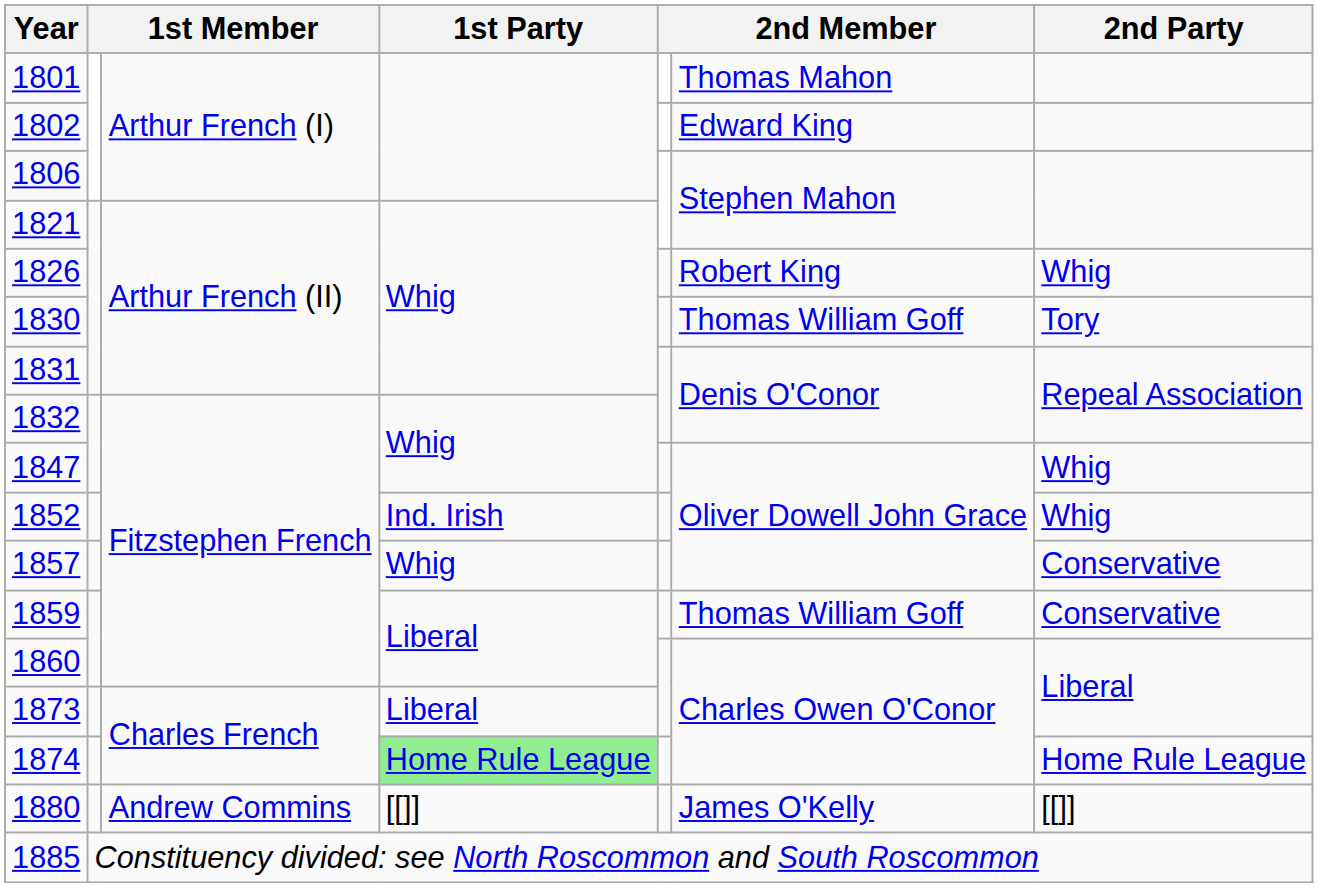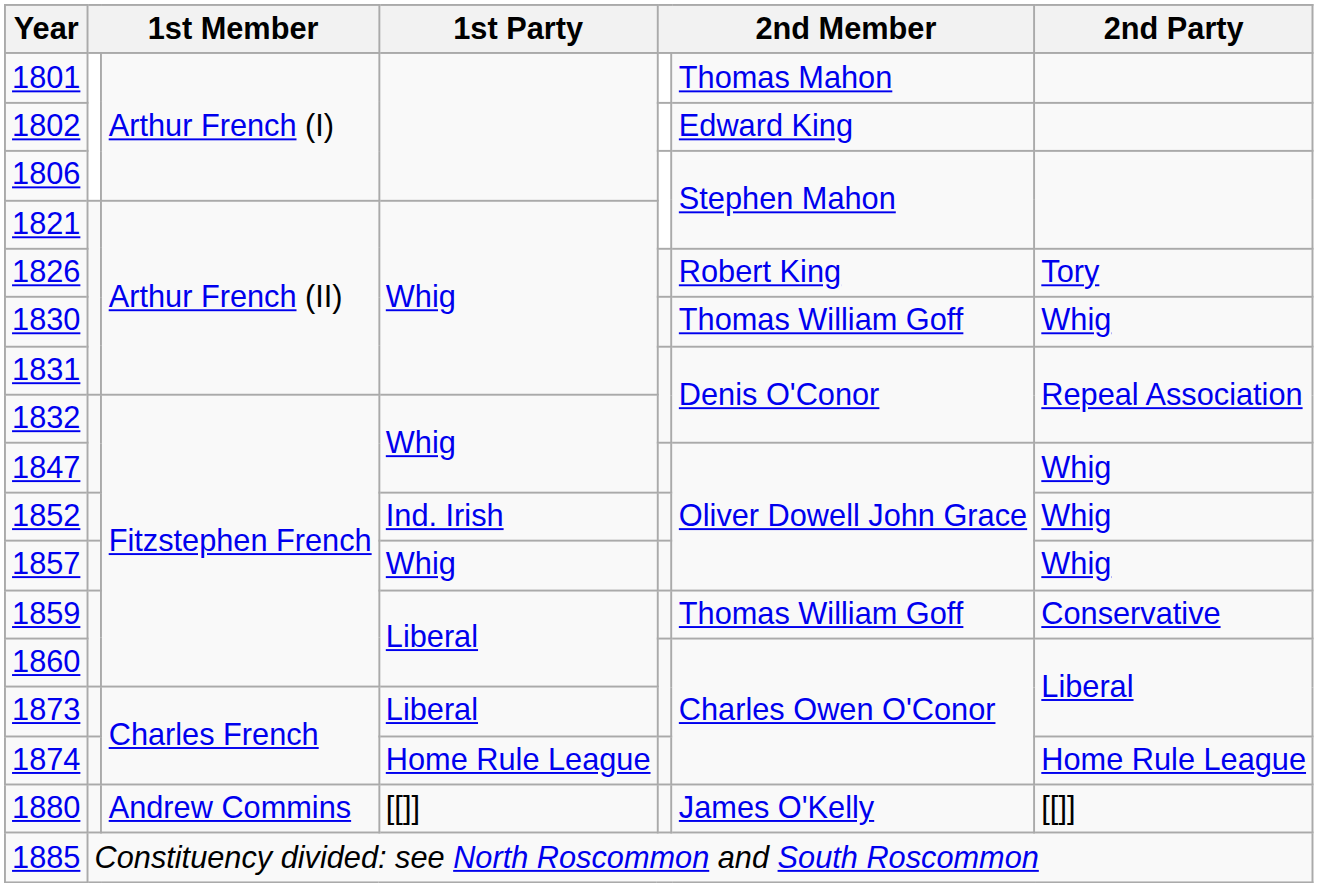(1076, 272) Whig -> (1070, 272) Tory
(1070, 321) Tory -> (1076, 321) Whig
(1131, 564) Conservative -> (1076, 564) Whig
(518, 759) lightgreen background -> (518, 759) no background
